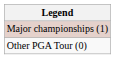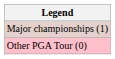(47, 46) no background -> (47, 46) pink background
